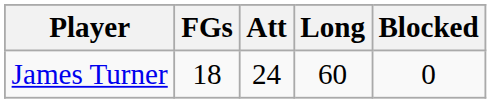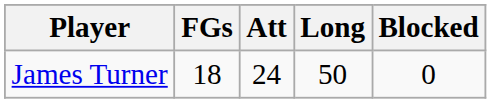(333, 73) 60 -> (333, 73) 50
